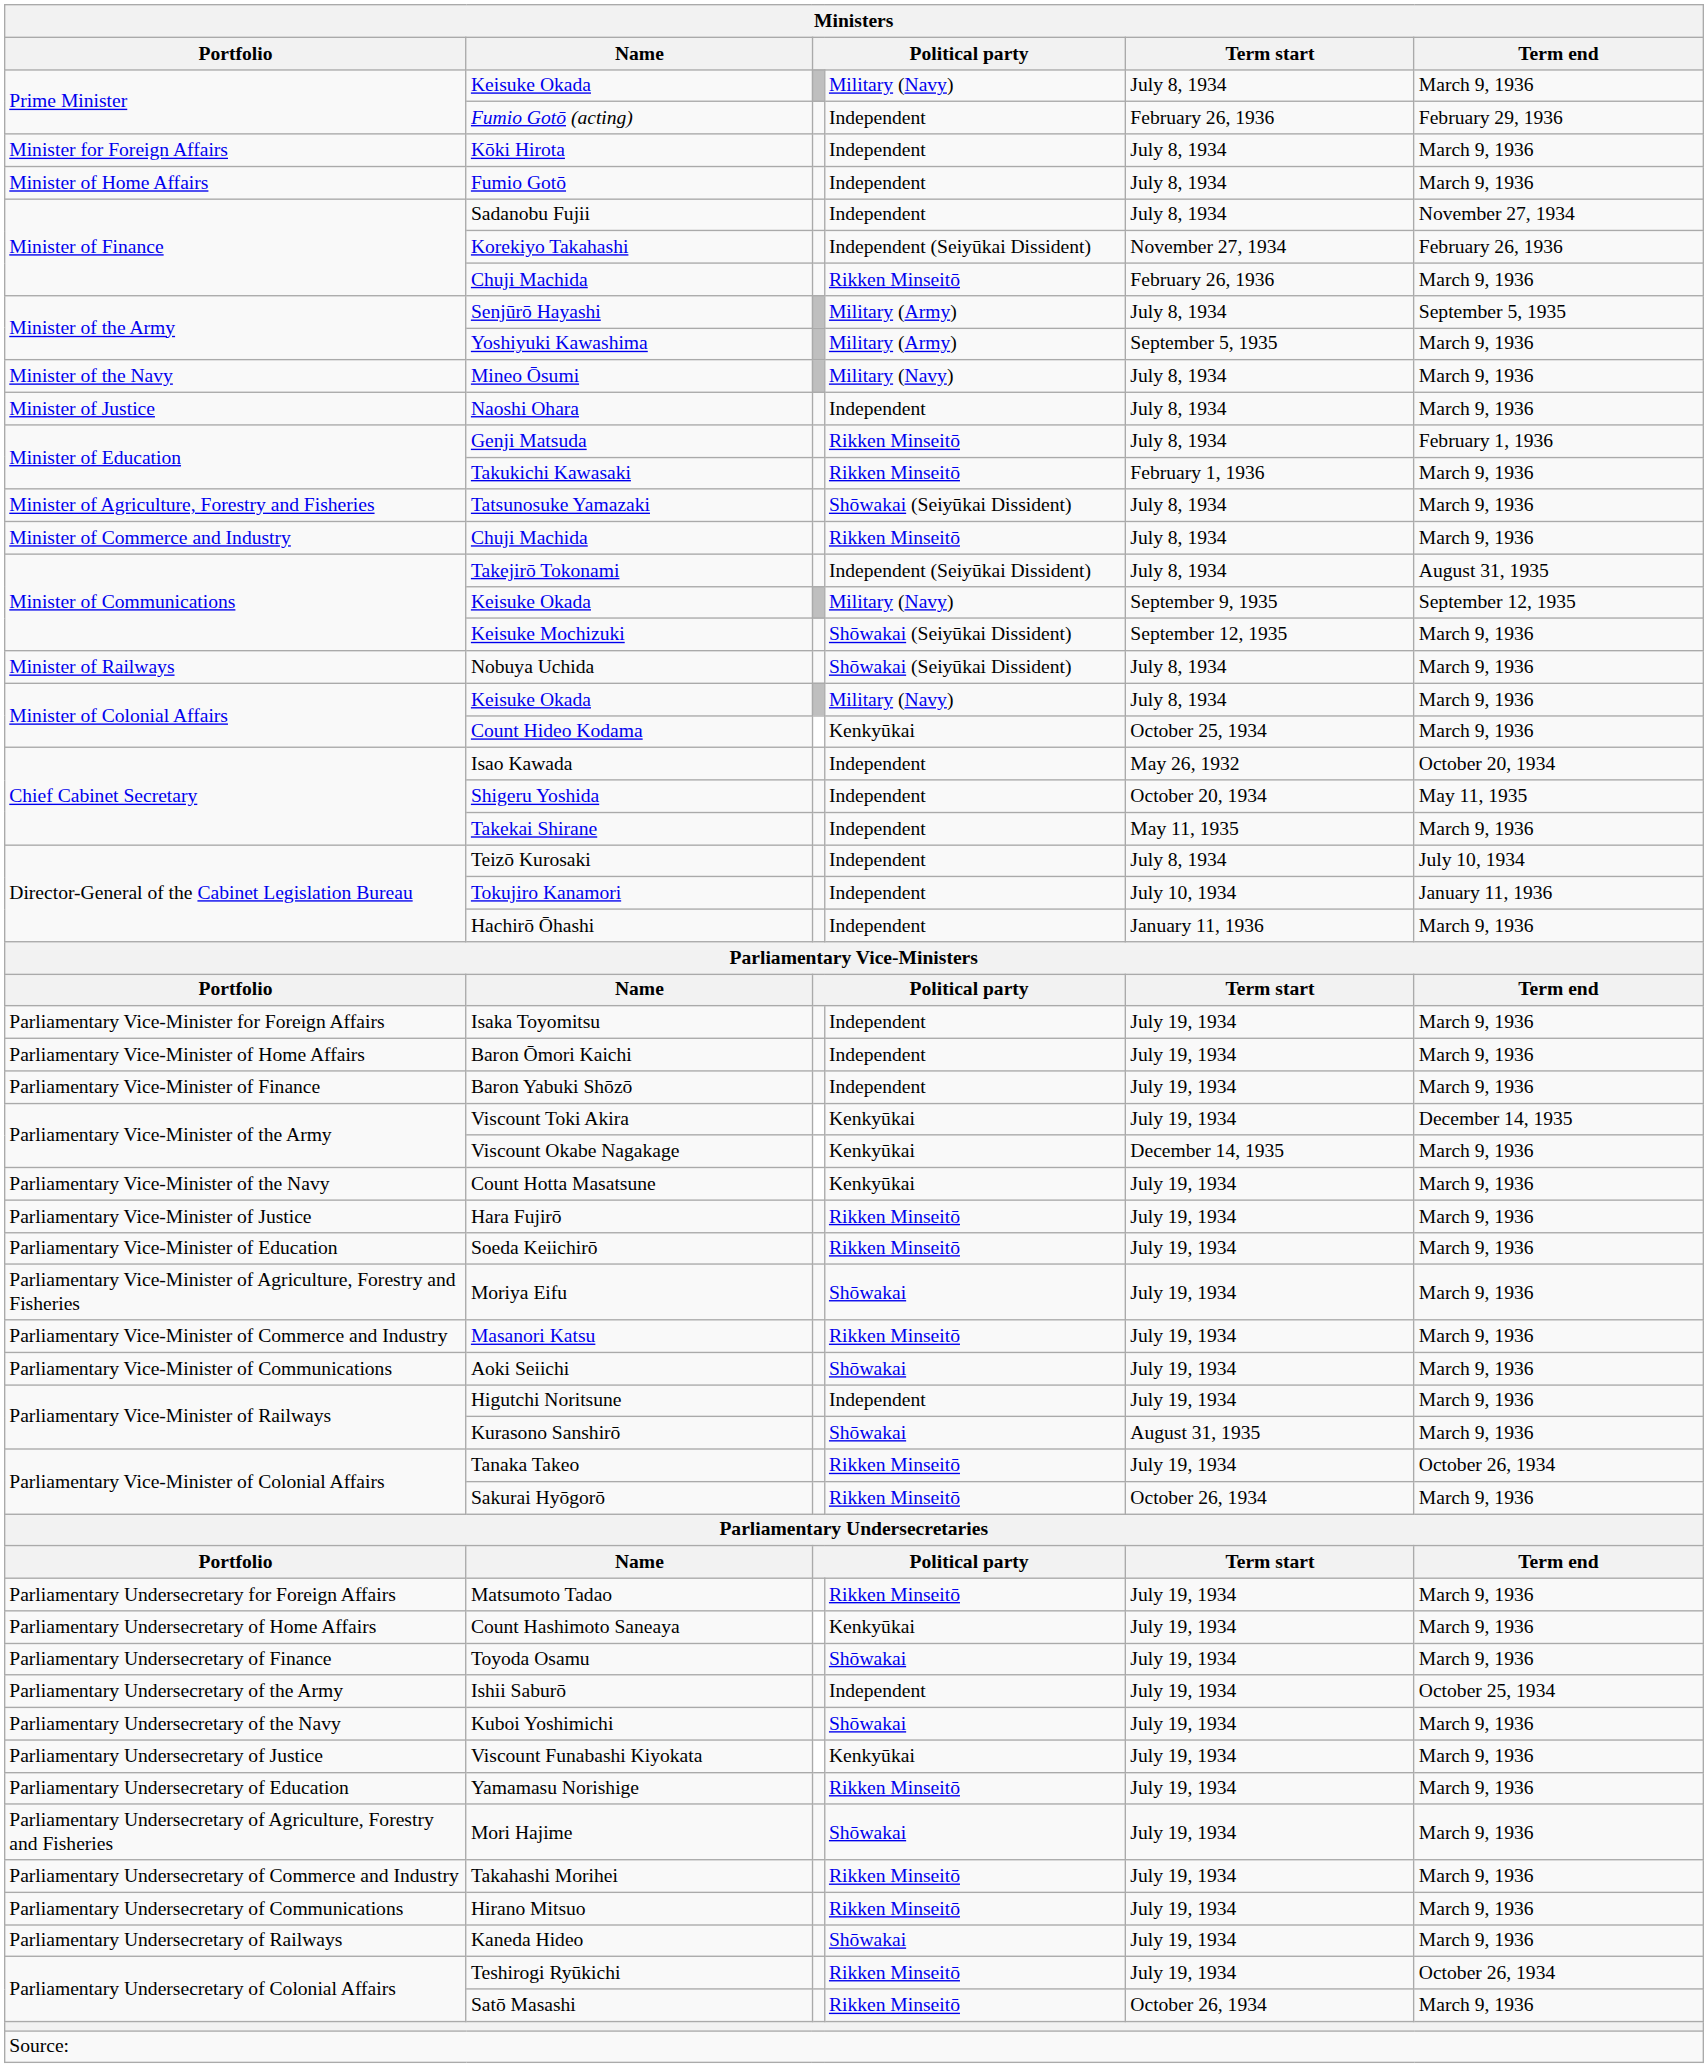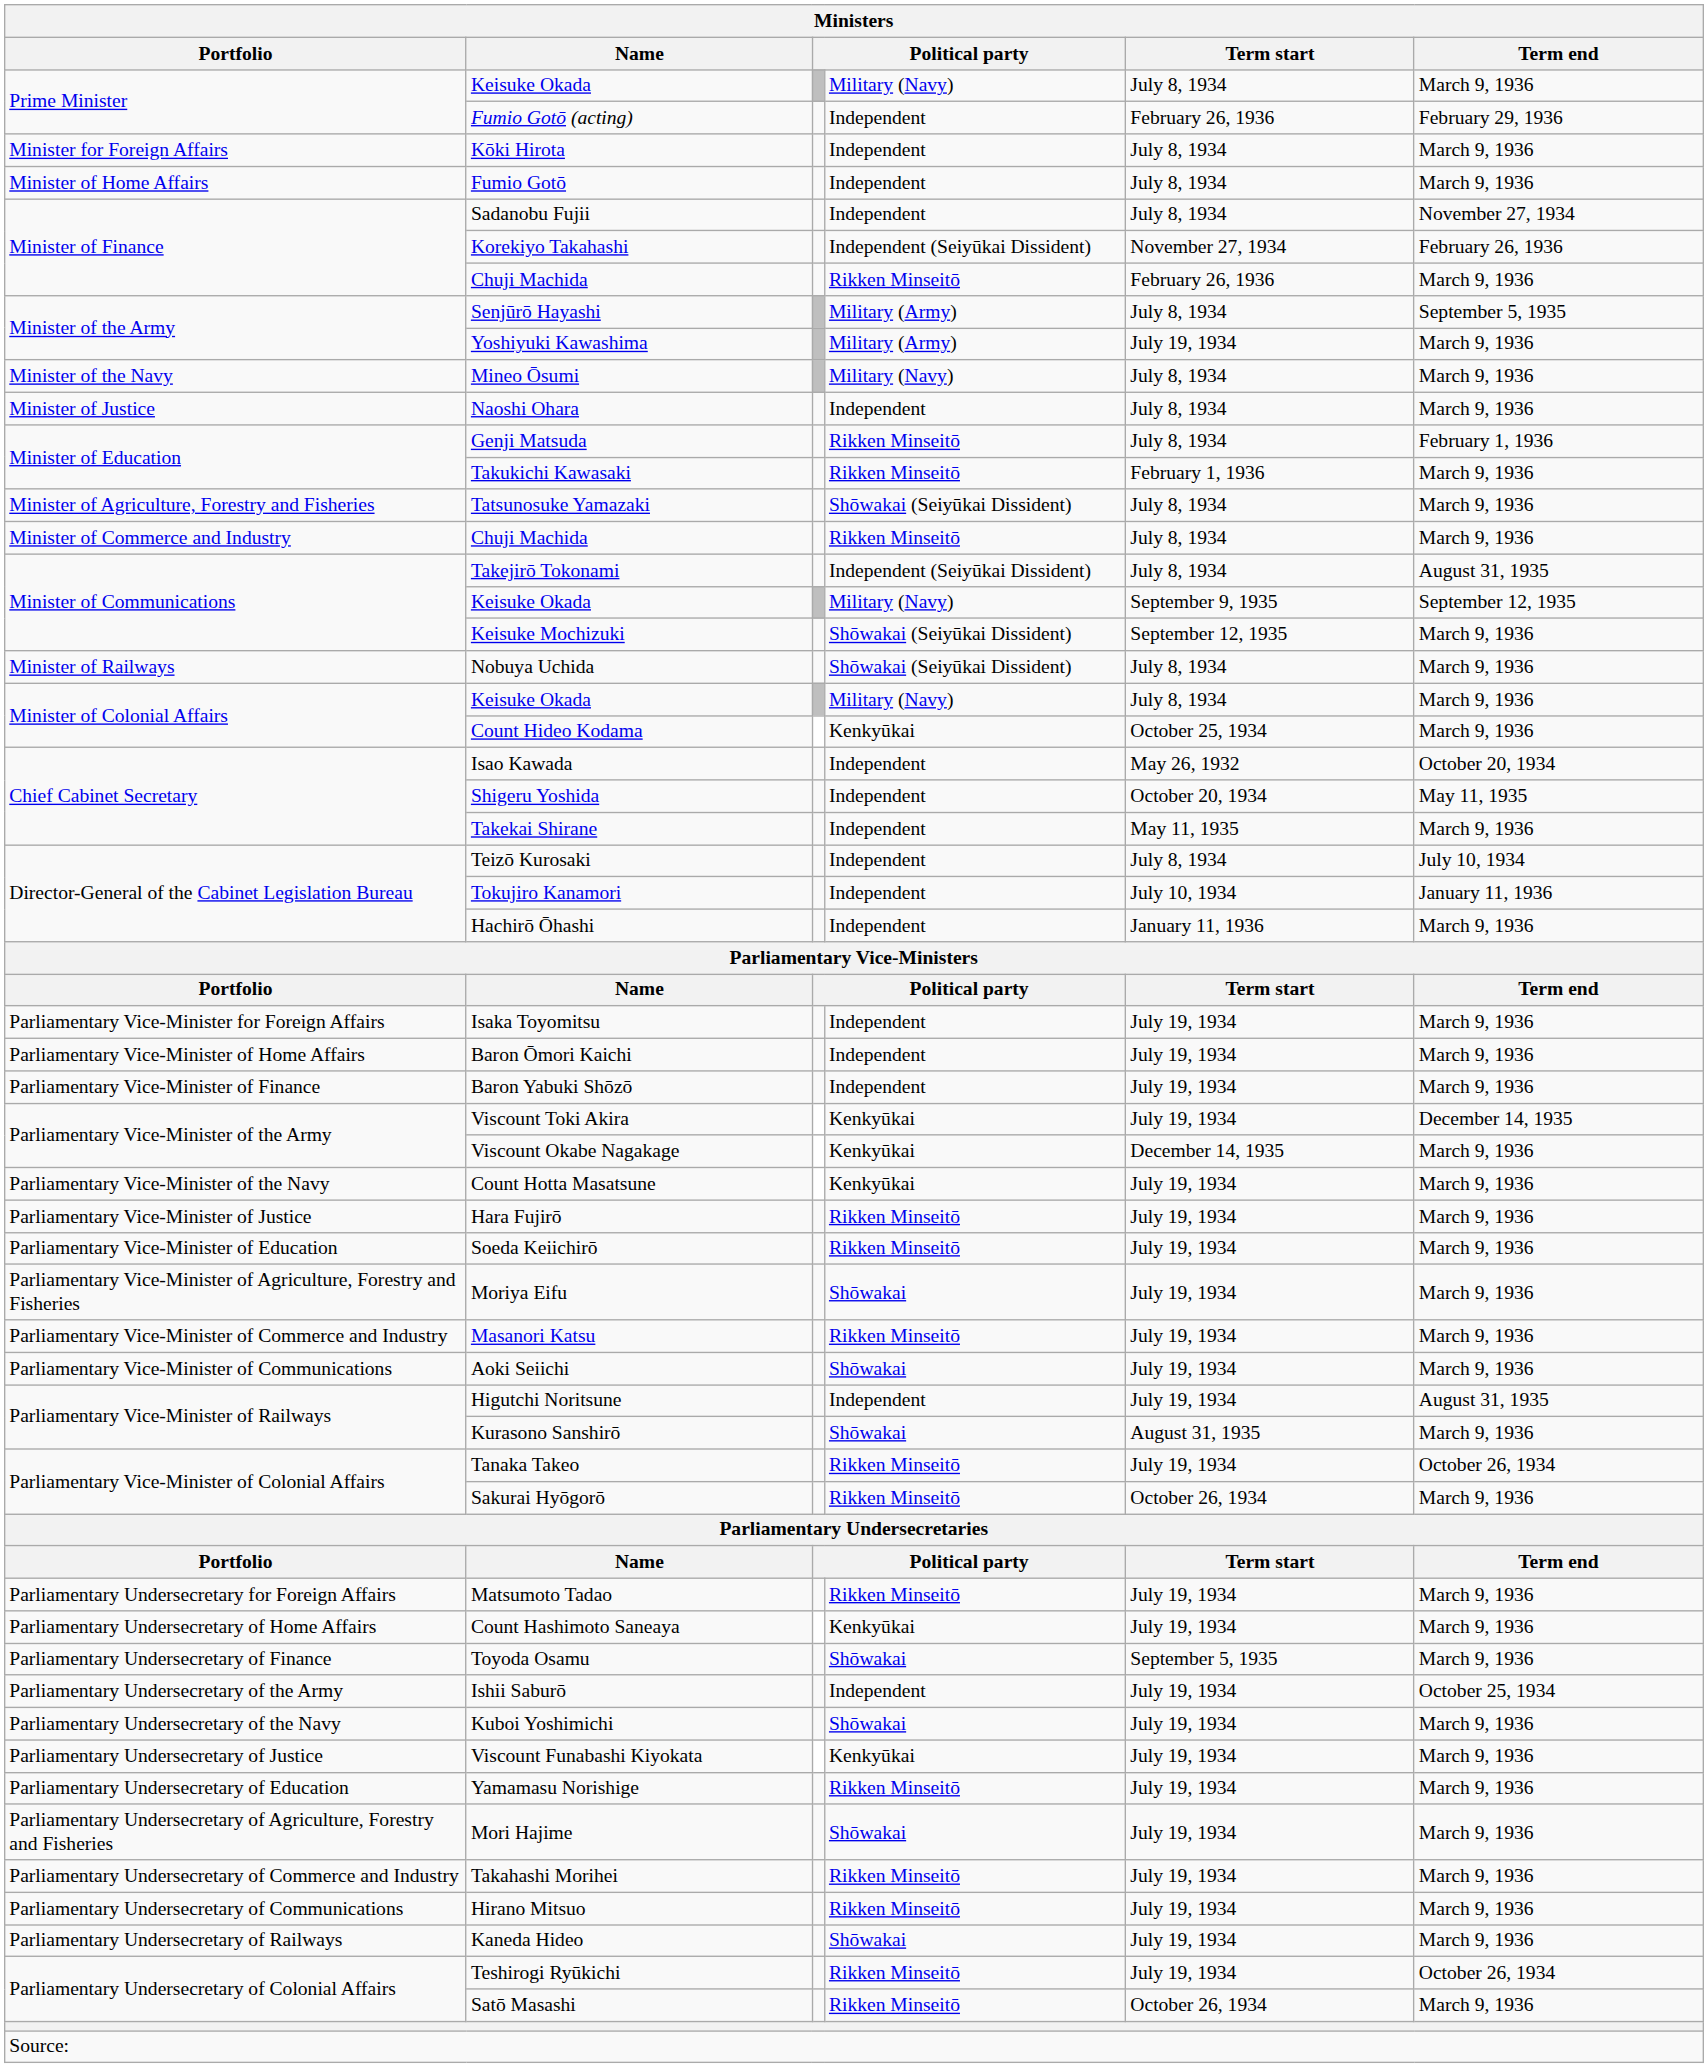(1204, 344) September 5, 1935 -> (1183, 344) July 19, 1934
(1476, 1400) March 9, 1936 -> (1484, 1400) August 31, 1935
(1183, 1659) July 19, 1934 -> (1204, 1659) September 5, 1935
